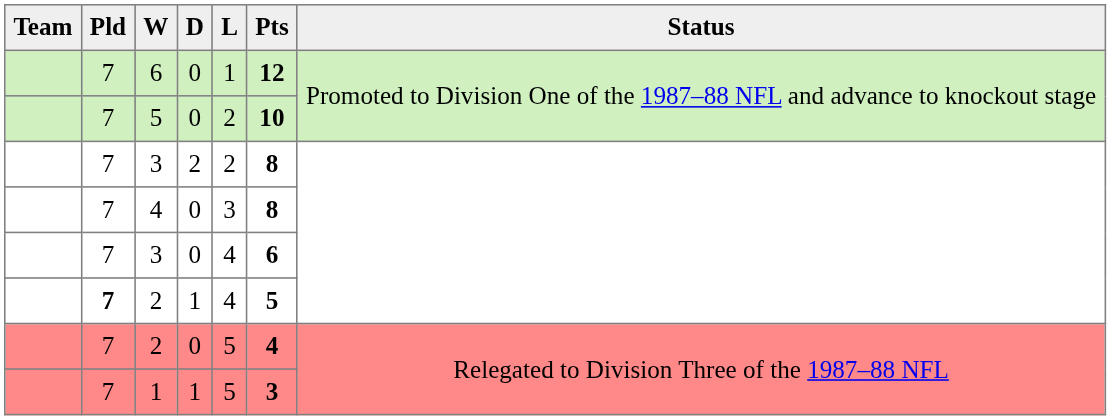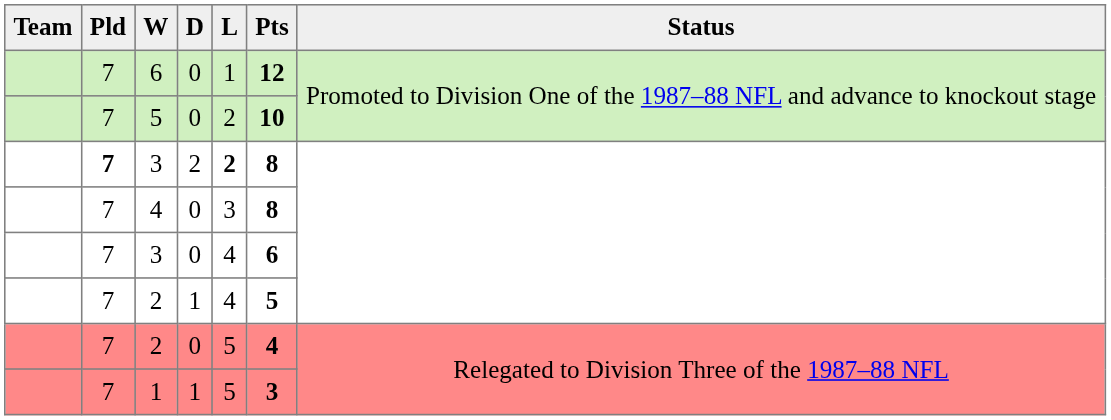(108, 163) normal -> (108, 163) bold
(230, 163) normal -> (230, 163) bold
(108, 300) bold -> (108, 300) normal
